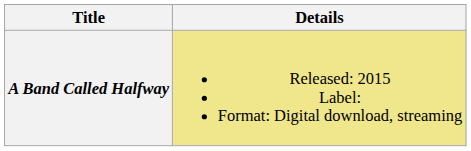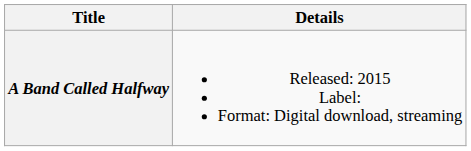(319, 97) khaki background -> (319, 97) no background
